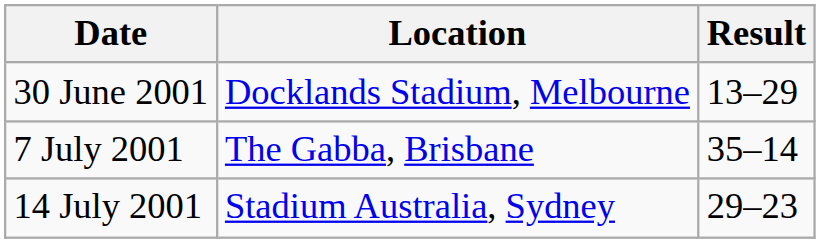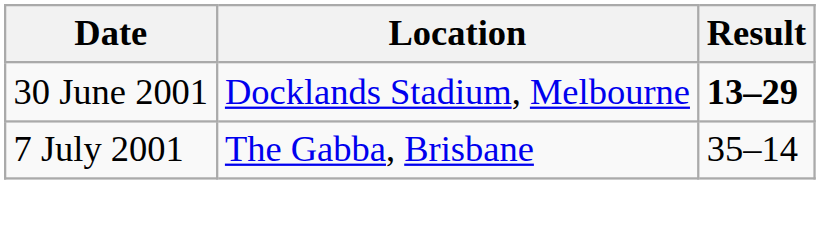(752, 91) normal -> (752, 91) bold
- row: (108, 206)
